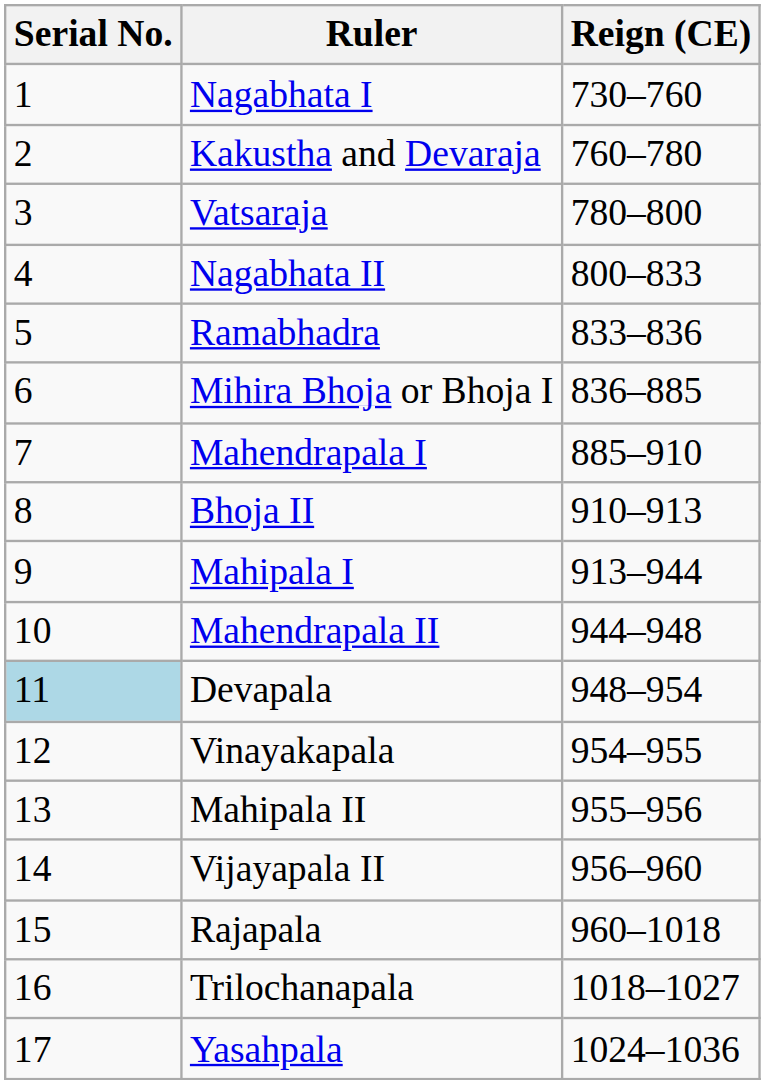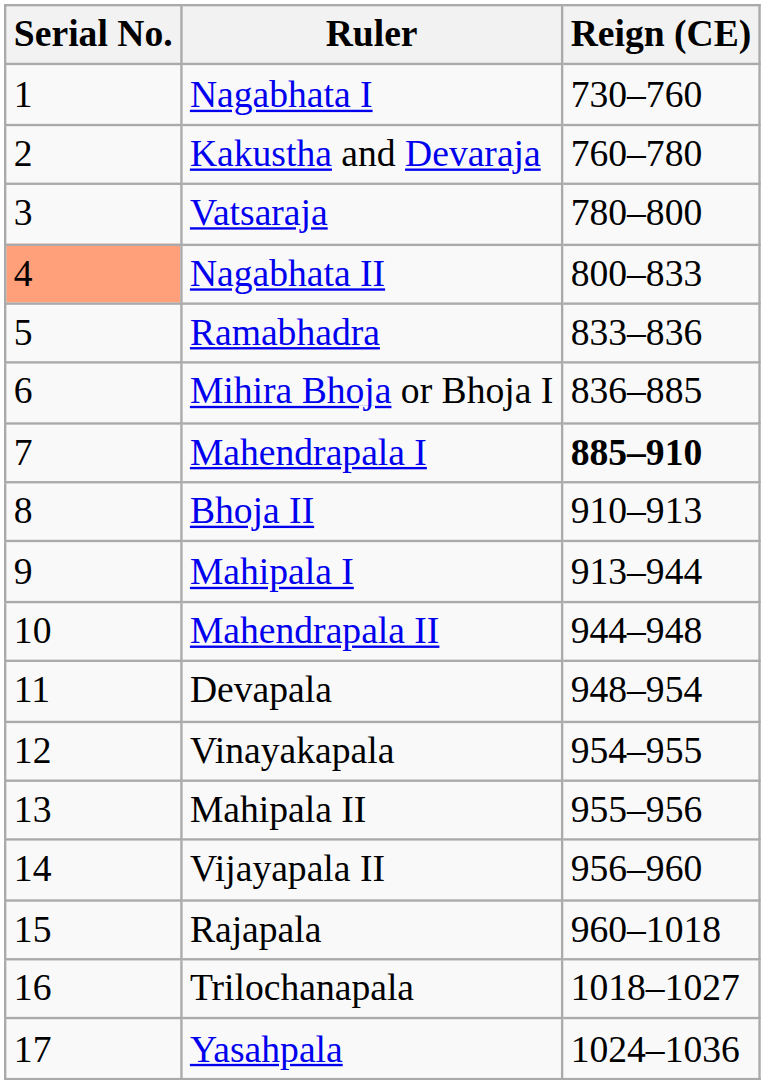(23, 272) no background -> (23, 272) lightsalmon background
(636, 451) normal -> (636, 451) bold
(32, 690) lightblue background -> (32, 690) no background
